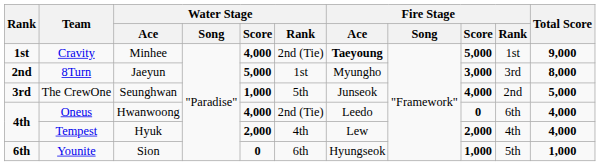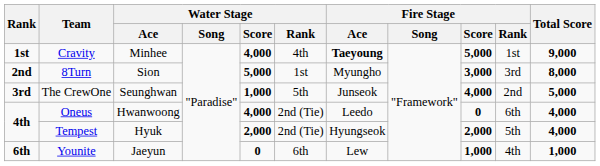(301, 53) 2nd (Tie) -> (301, 53) 4th
(148, 72) Jaeyun -> (148, 72) Sion
(301, 131) 4th -> (301, 131) 2nd (Tie)
(357, 131) Lew -> (357, 131) Hyungseok
(513, 131) 4th -> (513, 131) 5th
(148, 151) Sion -> (148, 151) Jaeyun
(357, 151) Hyungseok -> (357, 151) Lew
(513, 151) 5th -> (513, 151) 4th
